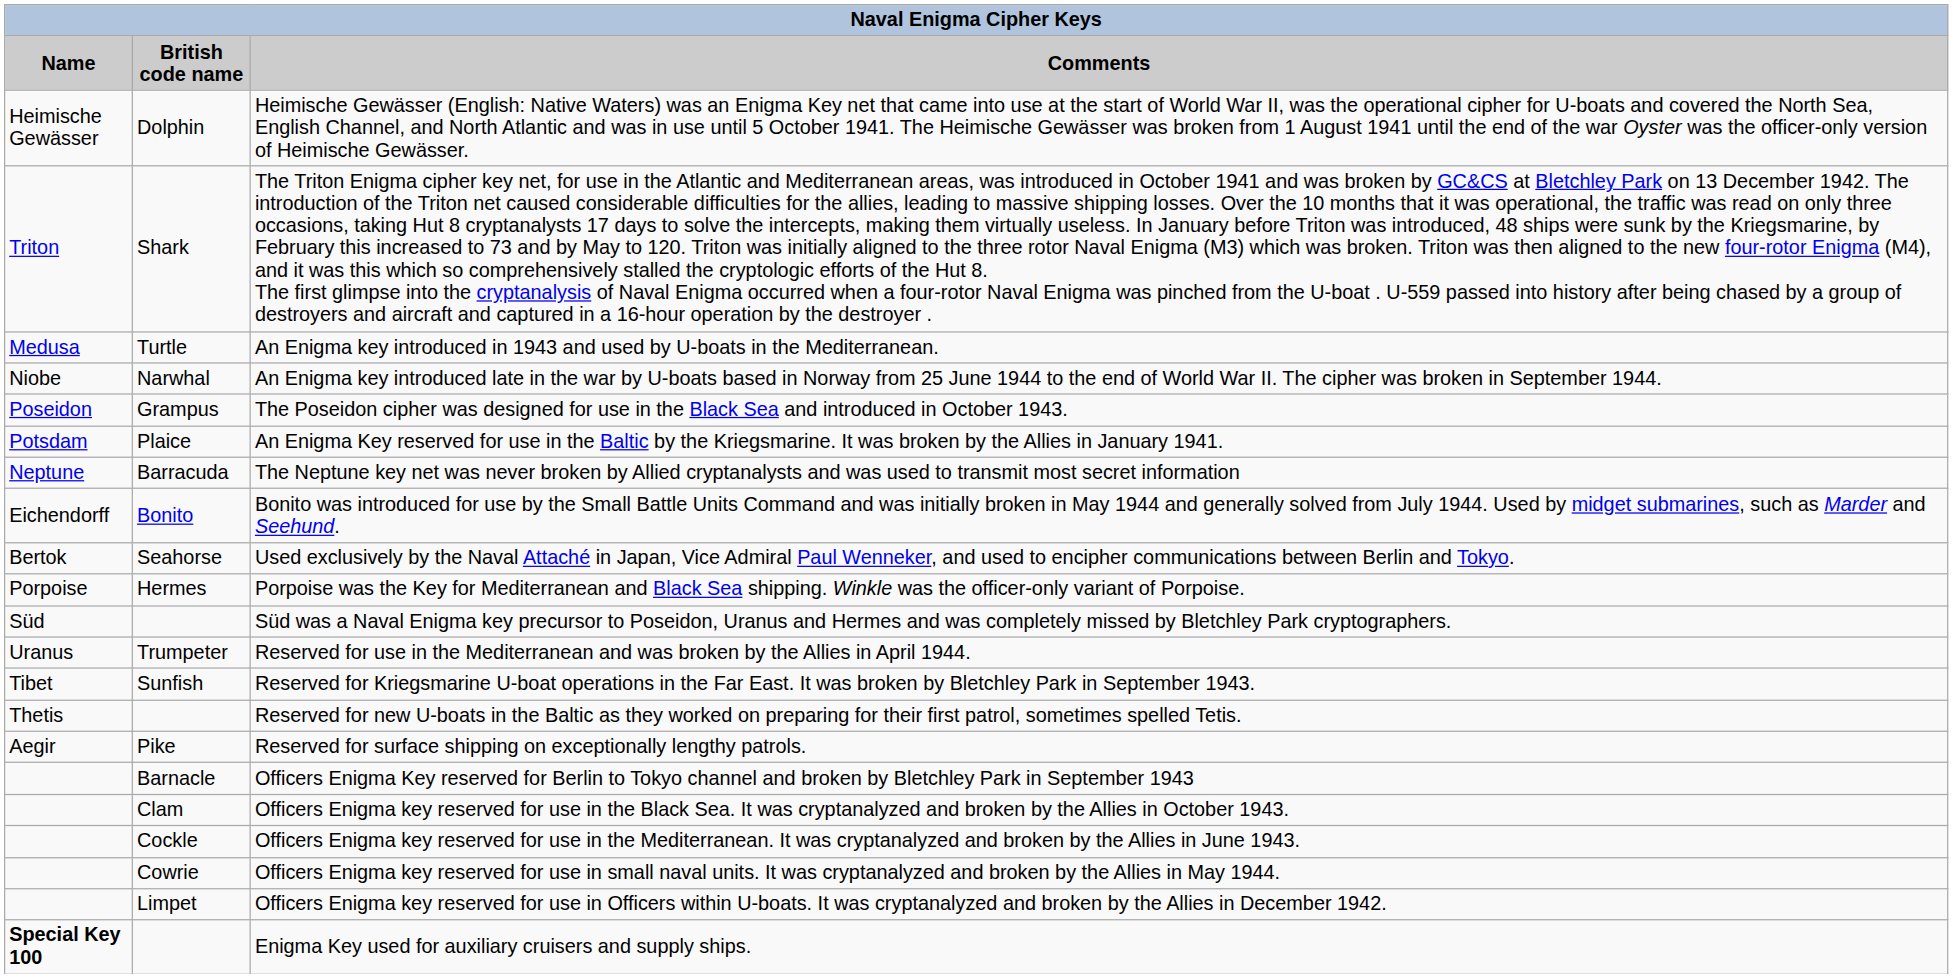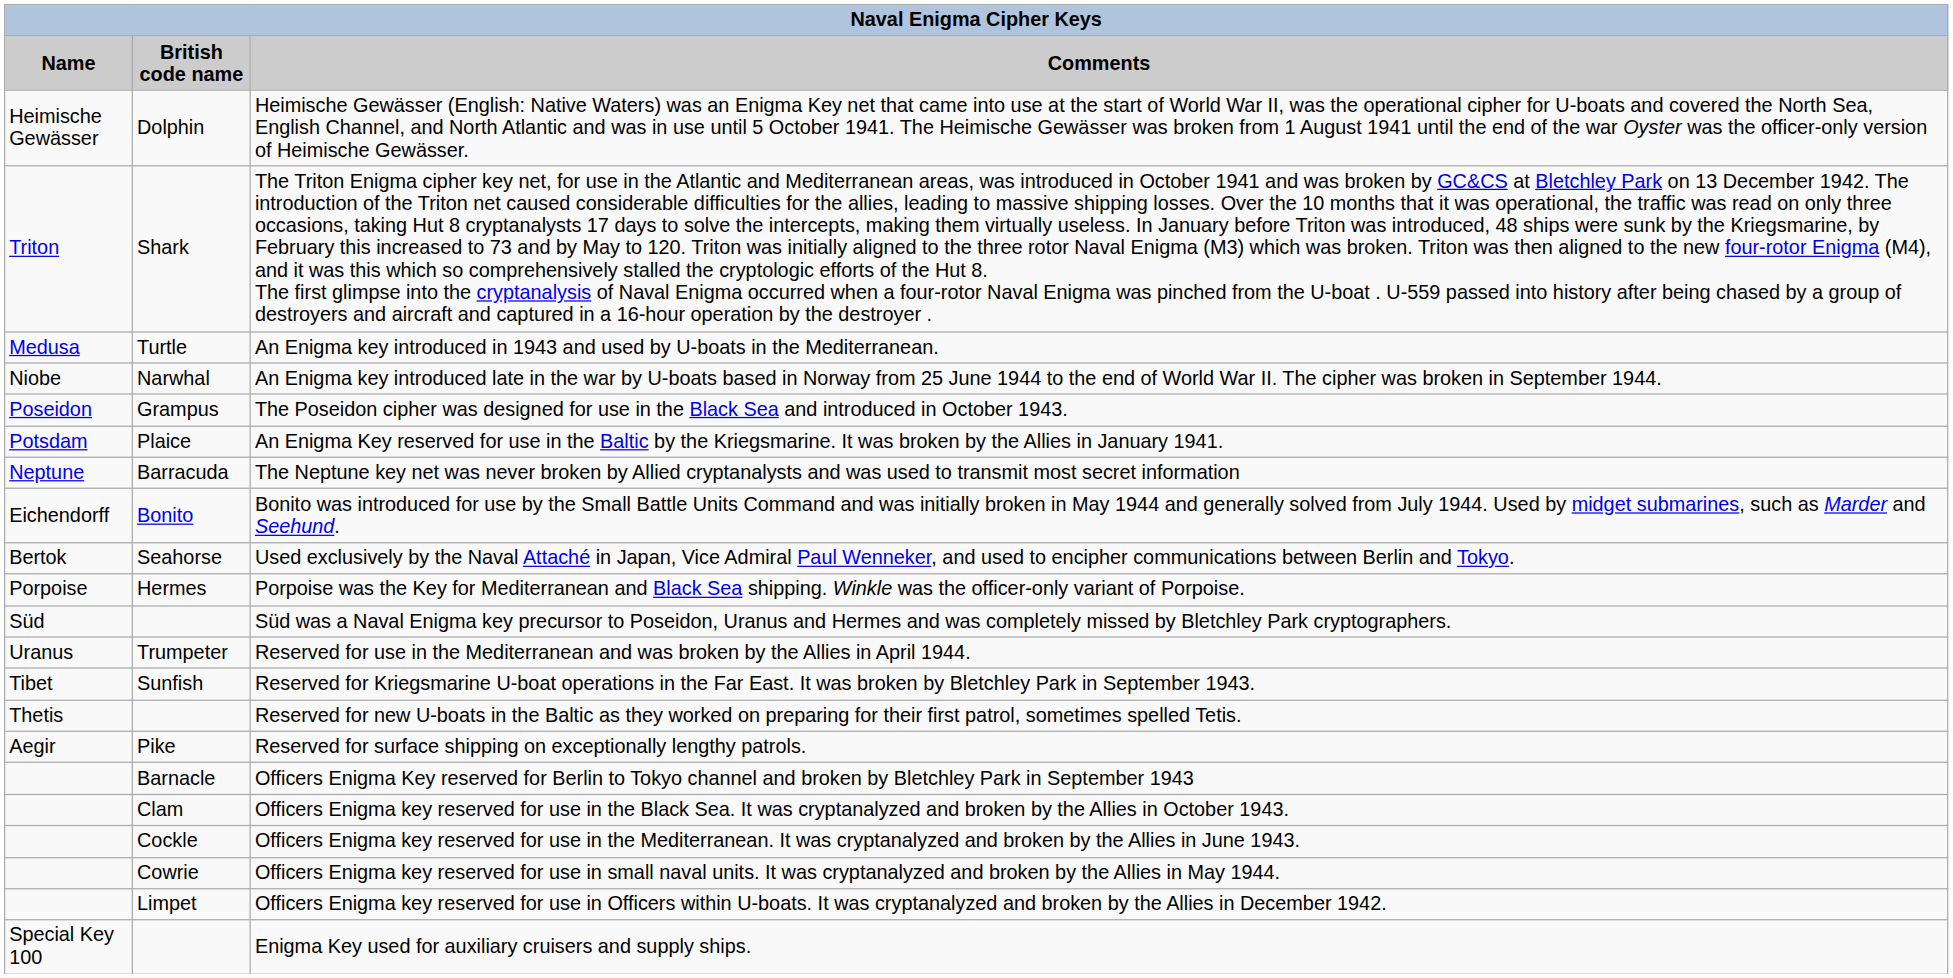(65, 946) bold -> (62, 946) normal
